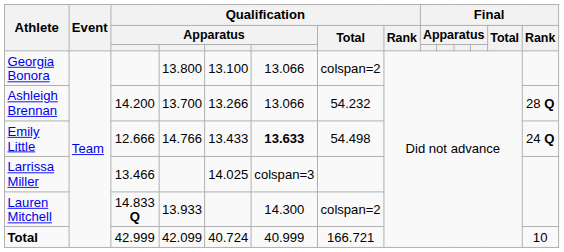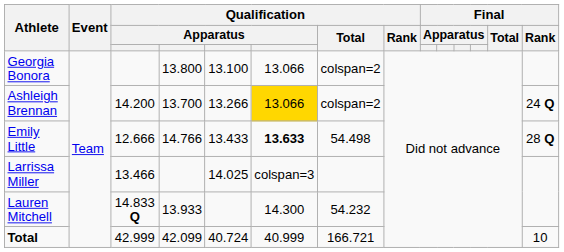(284, 104) no background -> (284, 104) gold background
(351, 104) 54.232 -> (351, 104) colspan=2
(540, 104) 28 Q -> (540, 104) 24 Q
(540, 139) 24 Q -> (540, 139) 28 Q
(351, 210) colspan=2 -> (351, 210) 54.232
